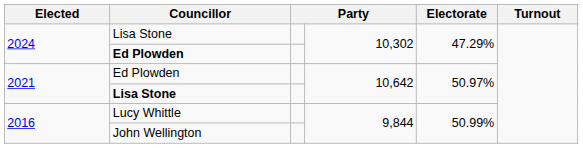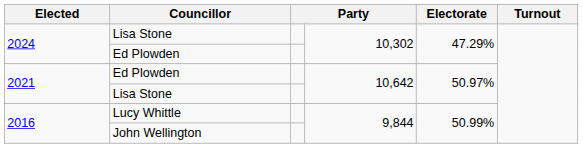(148, 53) bold -> (146, 53) normal
(144, 93) bold -> (142, 93) normal
